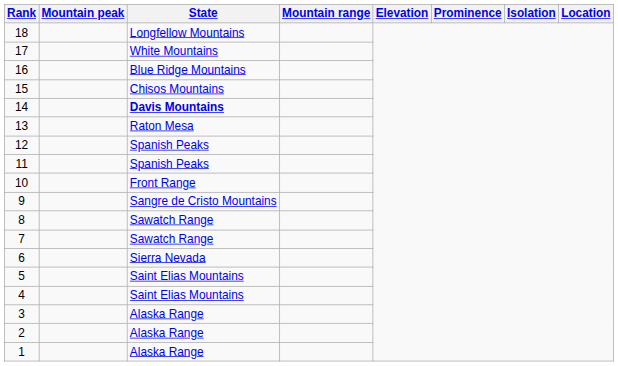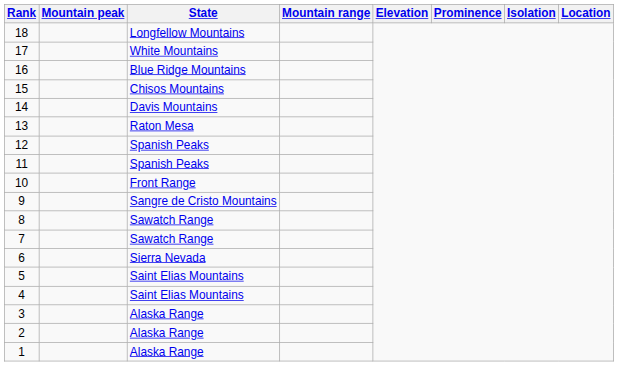(177, 107) bold -> (174, 107) normal
